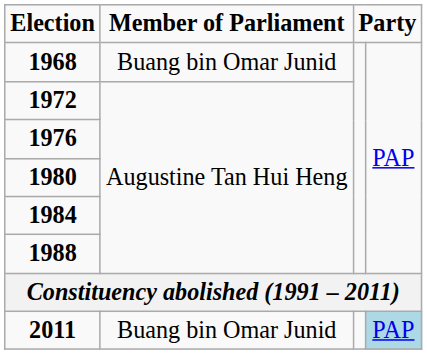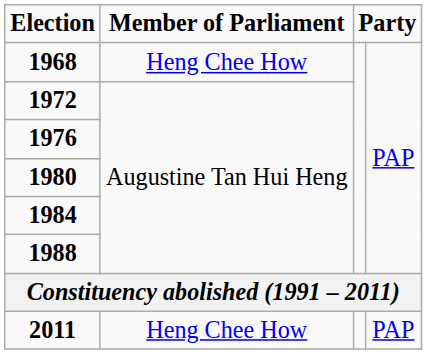(227, 61) Buang bin Omar Junid -> (227, 61) Heng Chee How
(227, 330) Buang bin Omar Junid -> (227, 330) Heng Chee How
(393, 330) lightblue background -> (393, 330) no background
